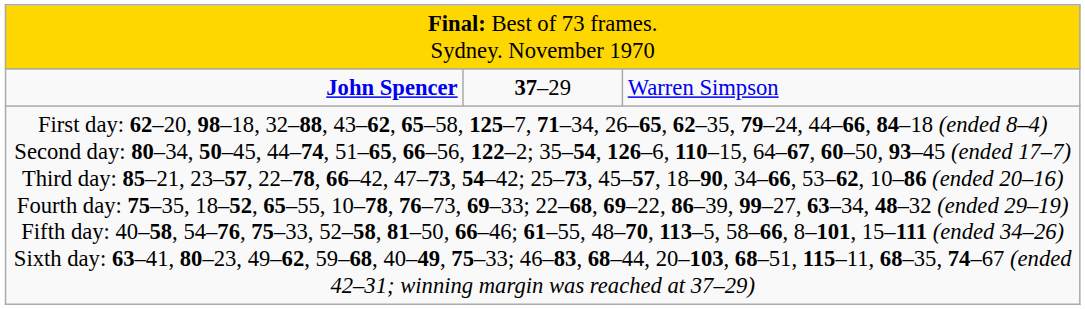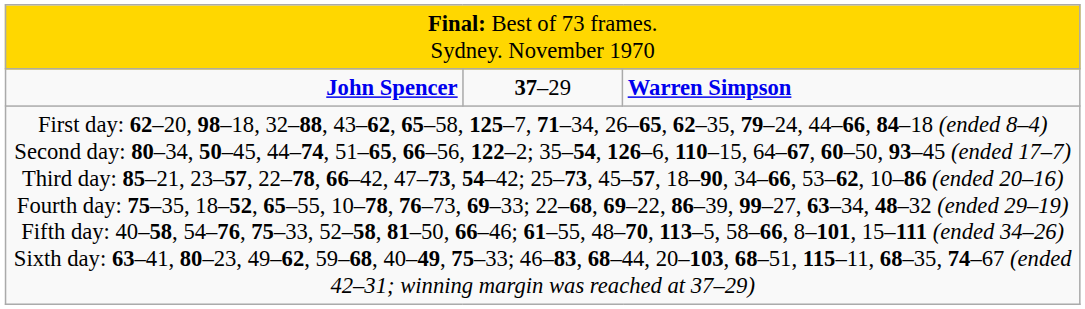(703, 87) normal -> (710, 87) bold
